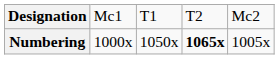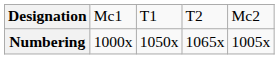(205, 41) bold -> (205, 41) normal
